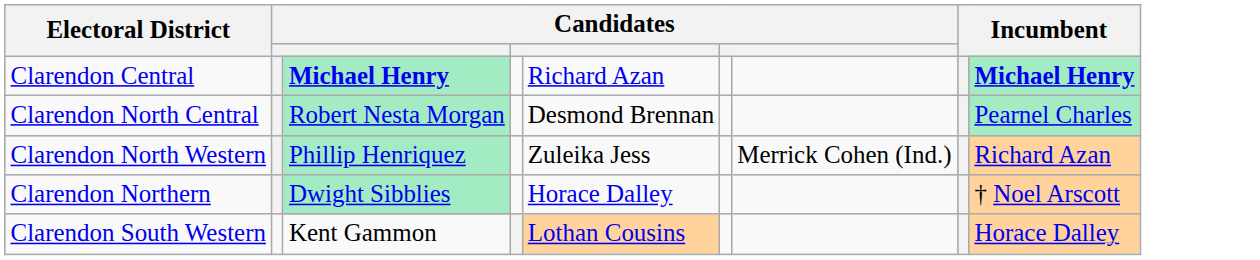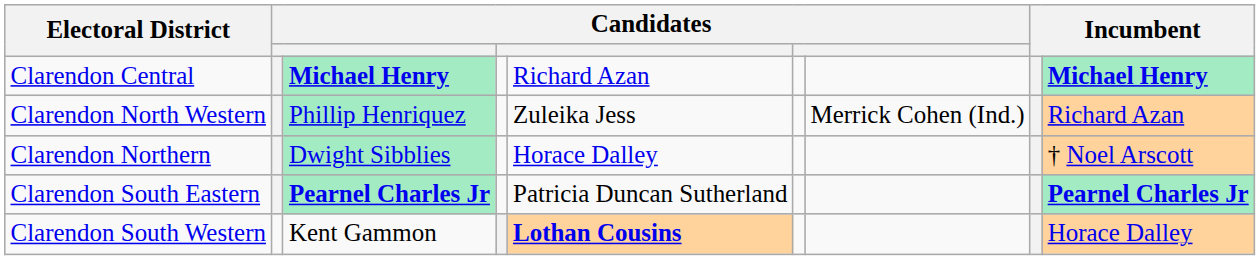- row: (135, 114)
+ row: (135, 194)
(606, 233) normal -> (597, 233) bold
